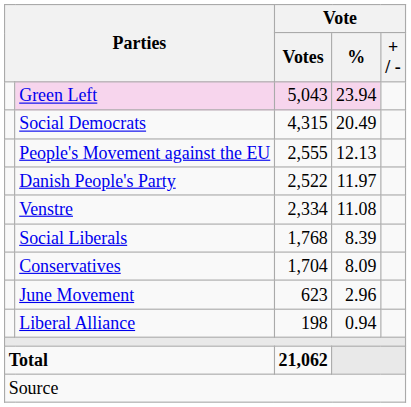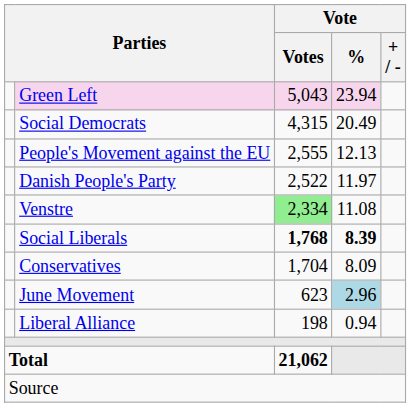(308, 209) no background -> (308, 209) lightgreen background
(308, 237) normal -> (308, 237) bold
(361, 237) normal -> (361, 237) bold
(361, 294) no background -> (361, 294) lightblue background
